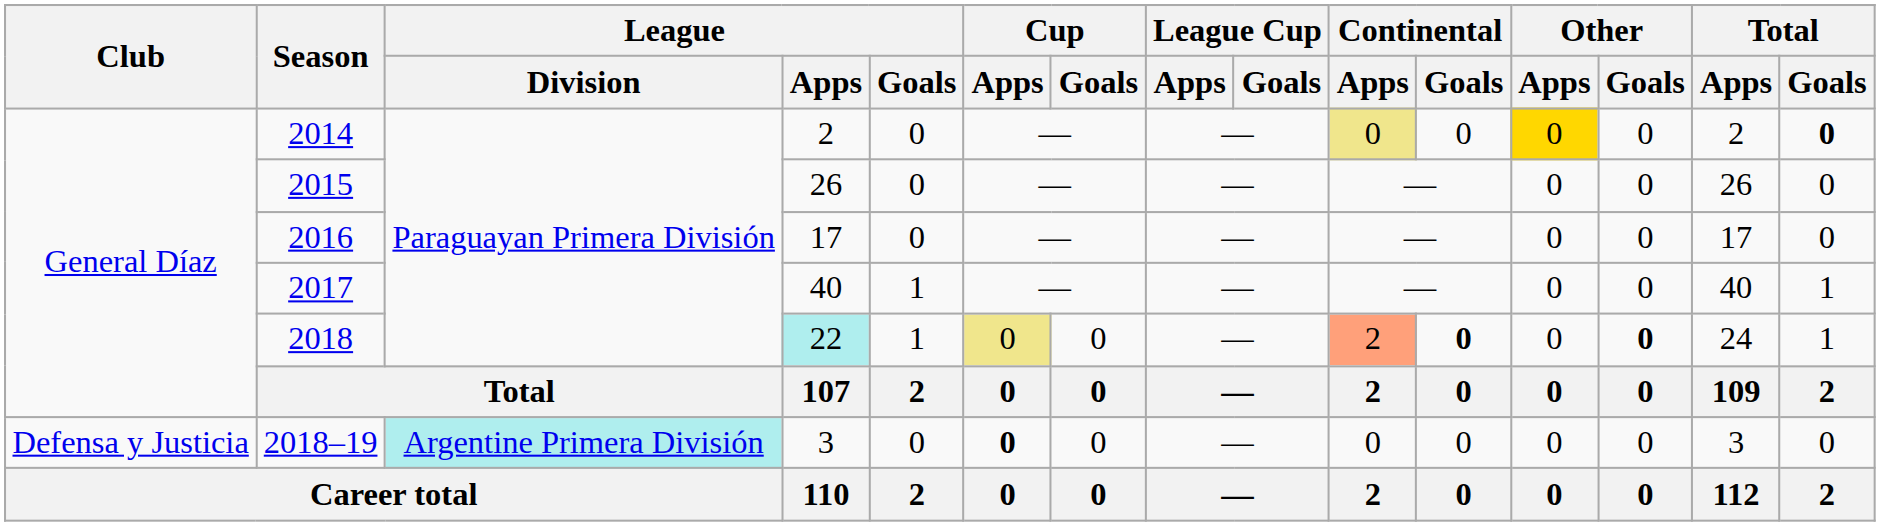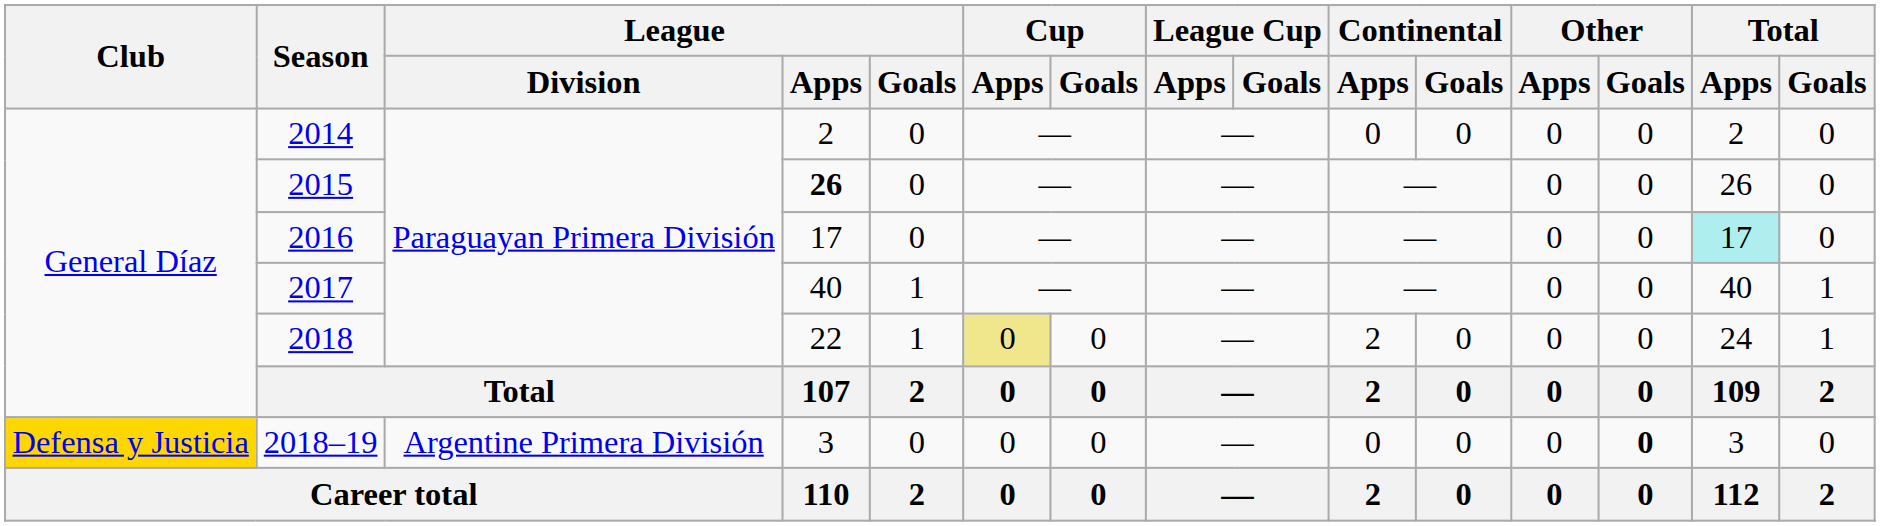(1373, 133) khaki background -> (1373, 133) no background
(1554, 133) gold background -> (1554, 133) no background
(1827, 133) bold -> (1827, 133) normal
(826, 184) normal -> (826, 184) bold
(1736, 236) no background -> (1736, 236) paleturquoise background
(826, 339) paleturquoise background -> (826, 339) no background
(1373, 339) lightsalmon background -> (1373, 339) no background
(1464, 339) bold -> (1464, 339) normal
(1645, 339) bold -> (1645, 339) normal
(131, 442) no background -> (131, 442) gold background
(584, 442) paleturquoise background -> (584, 442) no background
(1008, 442) bold -> (1008, 442) normal
(1645, 442) normal -> (1645, 442) bold
